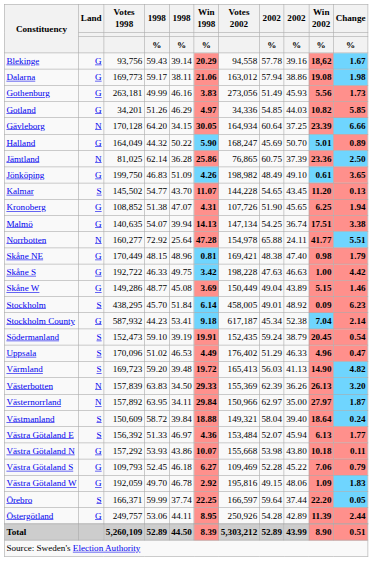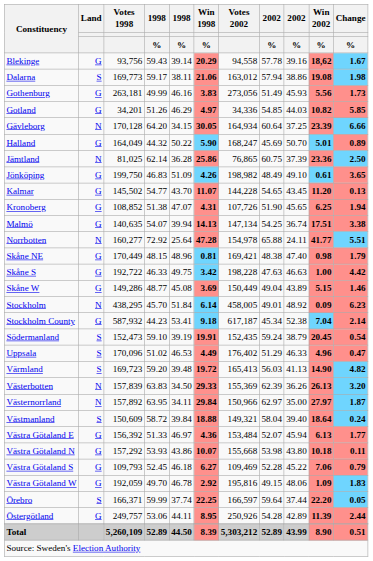(98, 77) G -> (99, 77) S
(99, 191) S -> (98, 191) G
(99, 305) S -> (98, 305) N
(99, 434) S -> (98, 434) G
